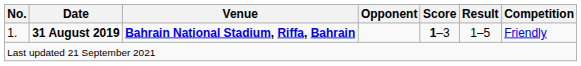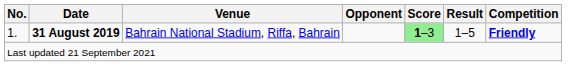(240, 32) bold -> (233, 32) normal
(440, 32) no background -> (424, 32) lightgreen background
(525, 32) normal -> (512, 32) bold
